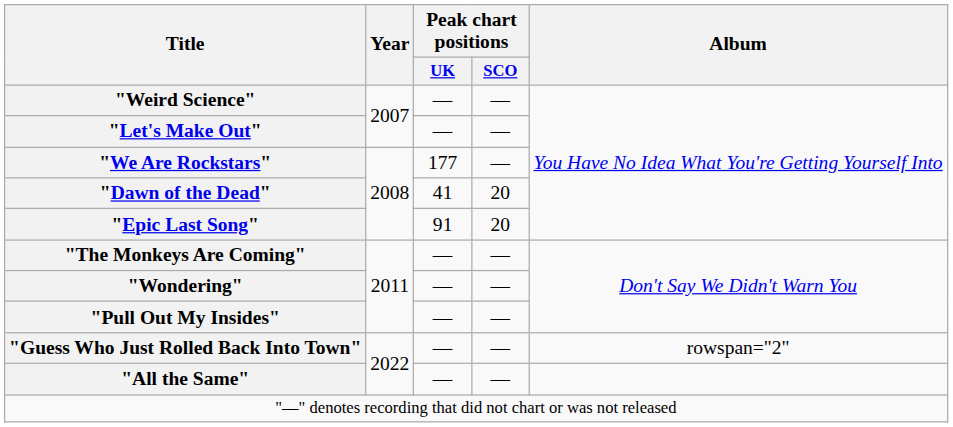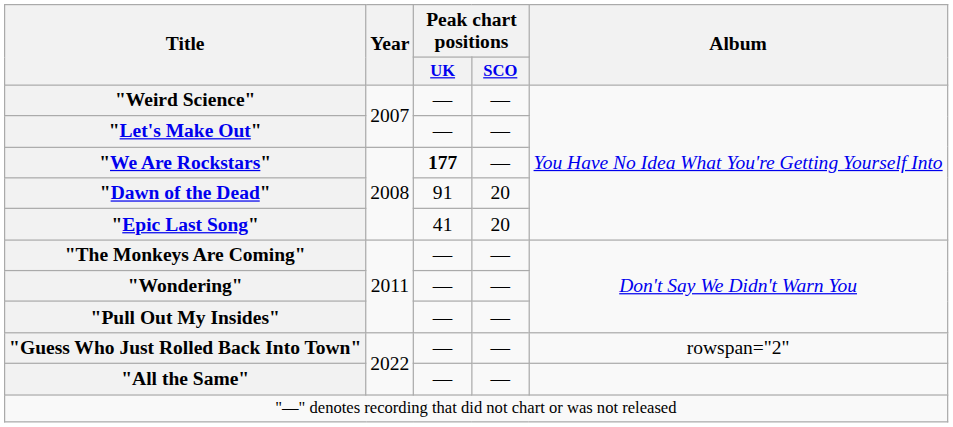(443, 162) normal -> (443, 162) bold
(443, 193) 41 -> (443, 193) 91
(443, 224) 91 -> (443, 224) 41
